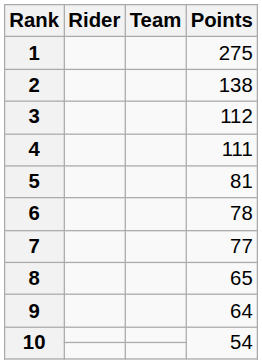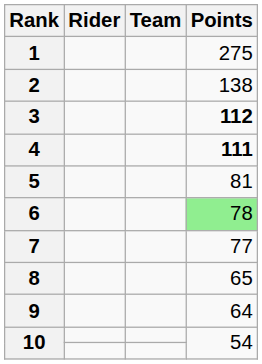(237, 117) normal -> (236, 117) bold
(237, 149) normal -> (237, 149) bold
(241, 213) no background -> (241, 213) lightgreen background
